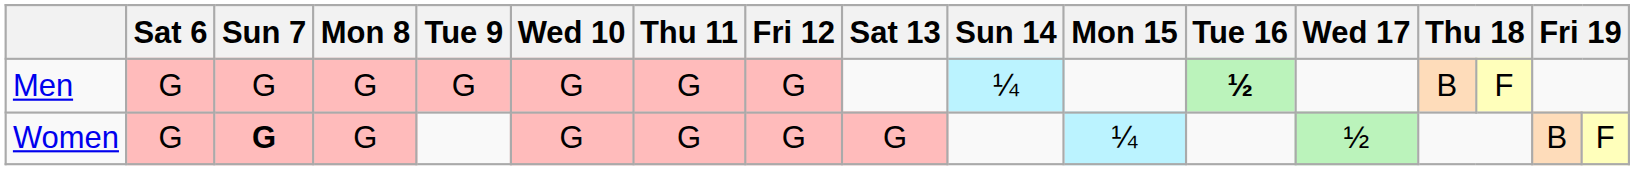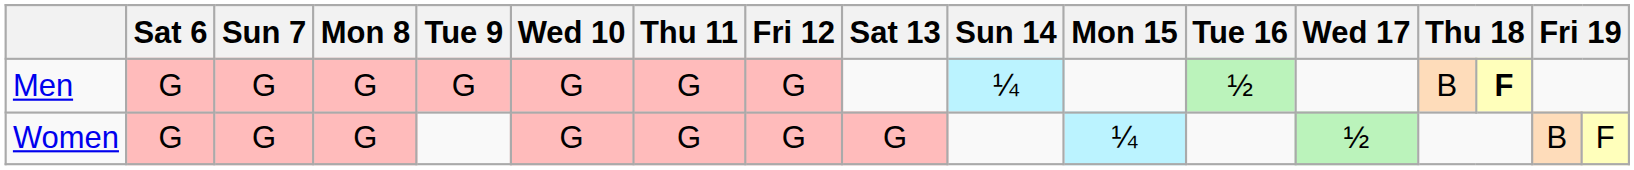(1240, 85) bold -> (1240, 85) normal
(1504, 85) normal -> (1504, 85) bold
(264, 138) bold -> (264, 138) normal
